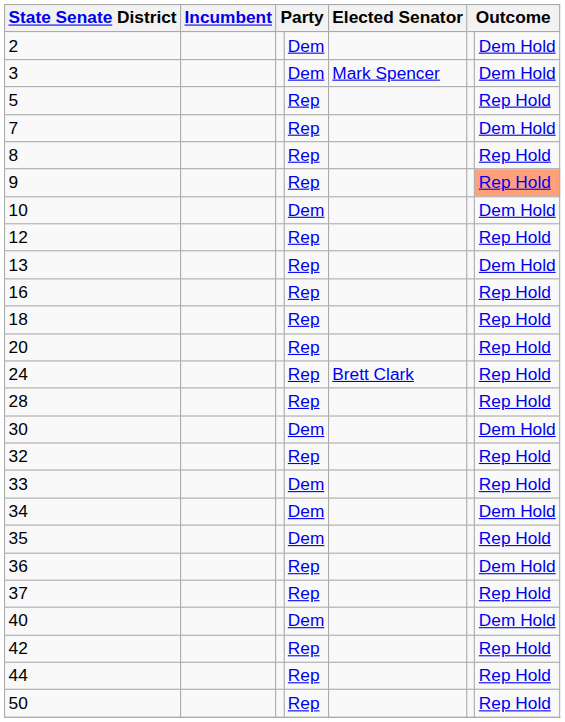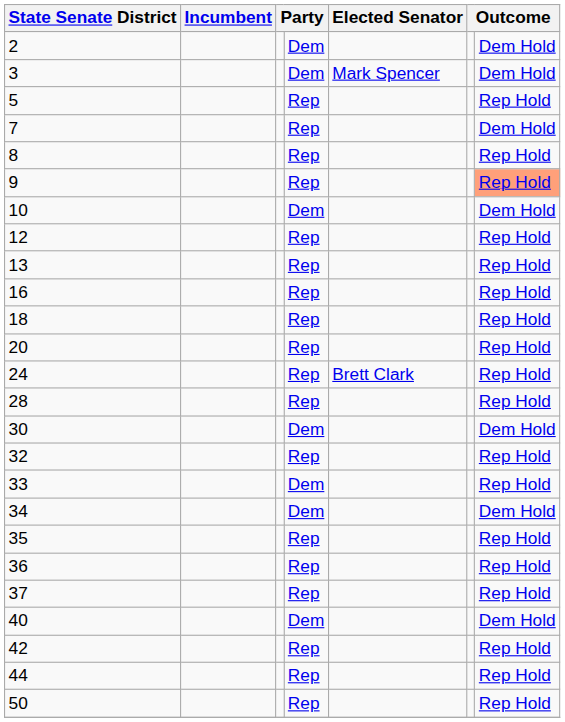(517, 264) Dem Hold -> (515, 264) Rep Hold
(306, 538) Dem -> (304, 538) Rep
(517, 566) Dem Hold -> (515, 566) Rep Hold
